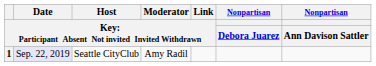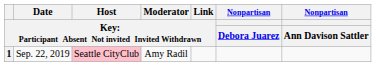(43, 54) lavender background -> (43, 54) no background
(107, 54) no background -> (107, 54) pink background
